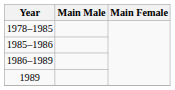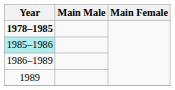(30, 28) normal -> (30, 28) bold
(30, 45) no background -> (30, 45) paleturquoise background
